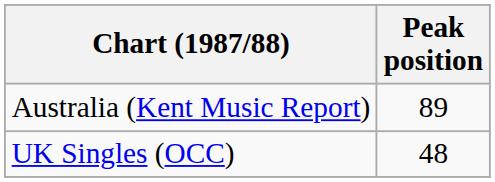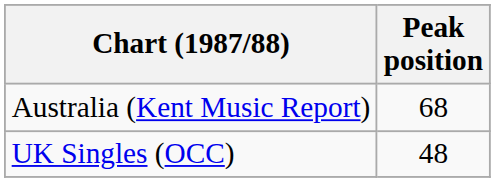(433, 107) 89 -> (433, 107) 68
